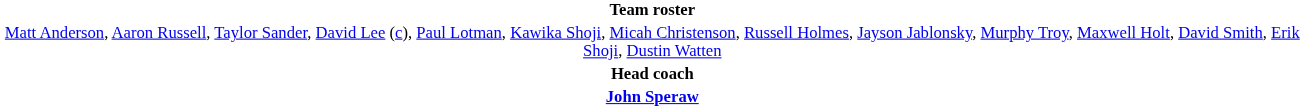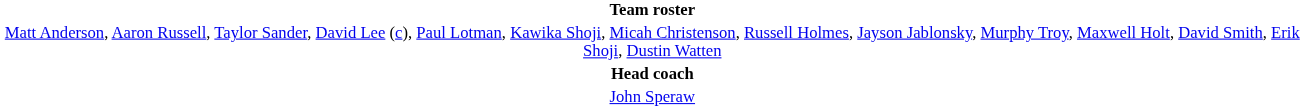(652, 96) bold -> (652, 96) normal
